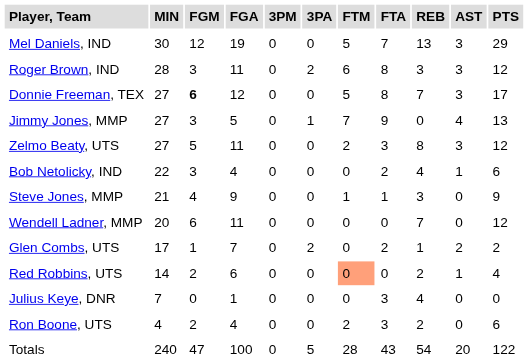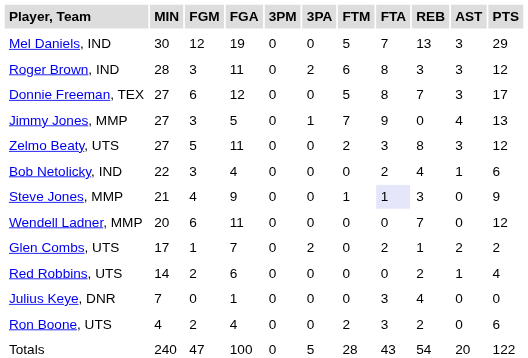(193, 94) bold -> (193, 94) normal
(384, 196) no background -> (384, 196) lavender background
(346, 273) lightsalmon background -> (346, 273) no background
